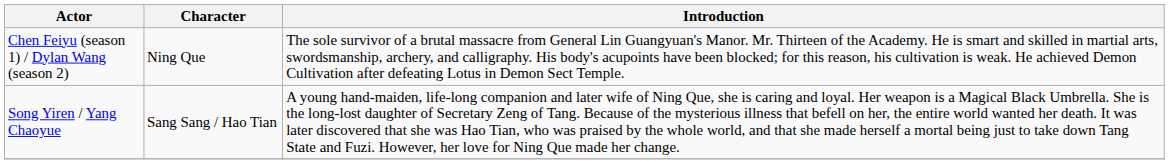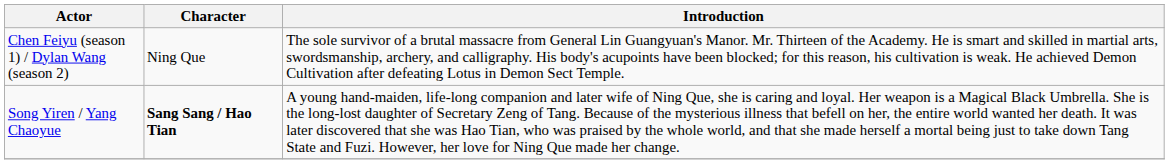(212, 122) normal -> (199, 122) bold
